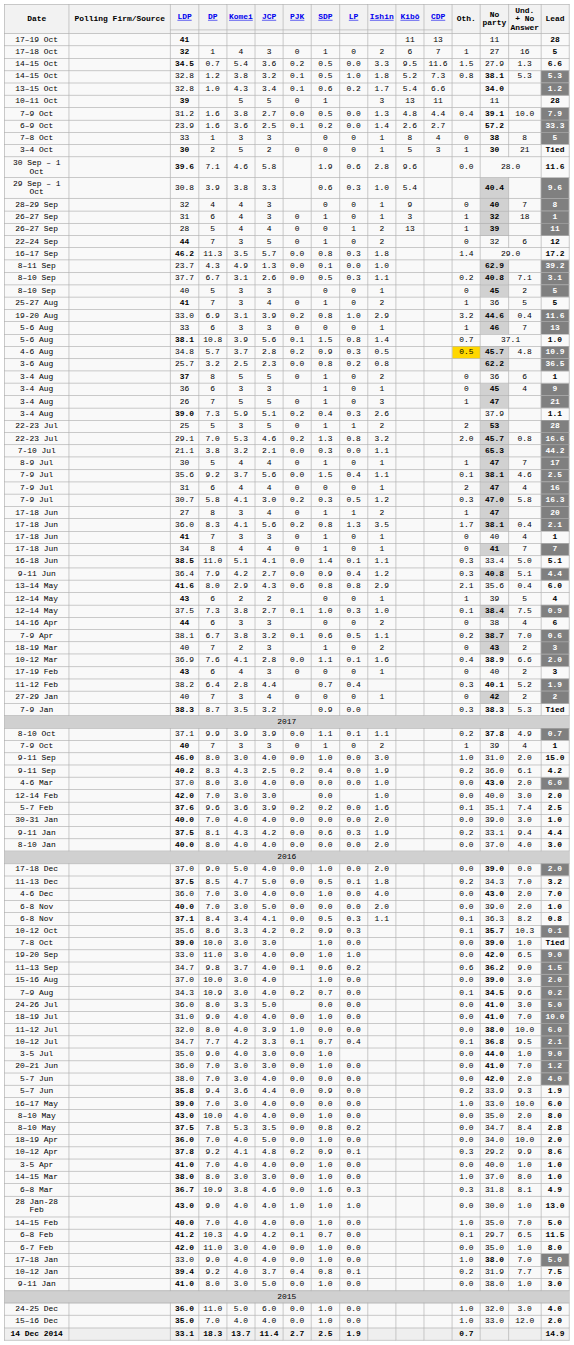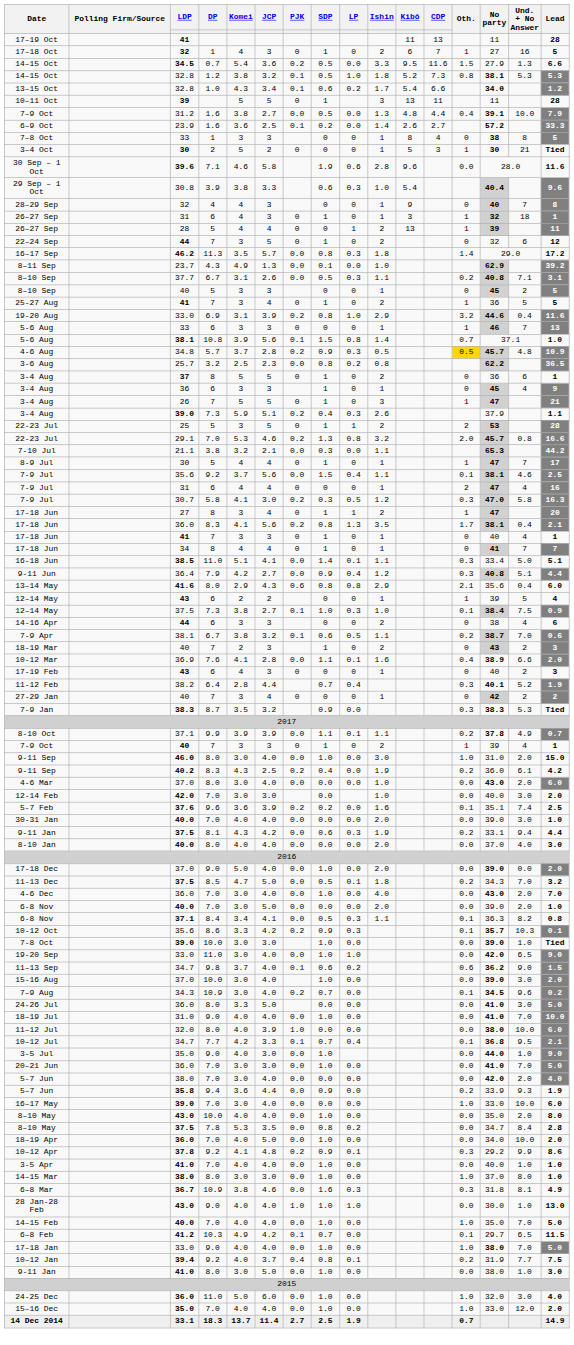(555, 1066) 1.2 -> (555, 1066) 5.0
- row: (37, 1247)
